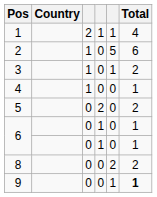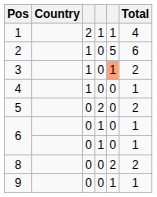(113, 70) no background -> (113, 70) lightsalmon background
(135, 183) bold -> (135, 183) normal
